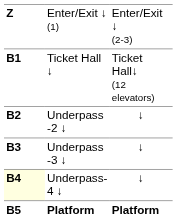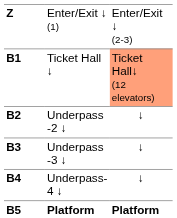(133, 77) no background -> (133, 77) lightsalmon background
(14, 178) lightyellow background -> (14, 178) no background
